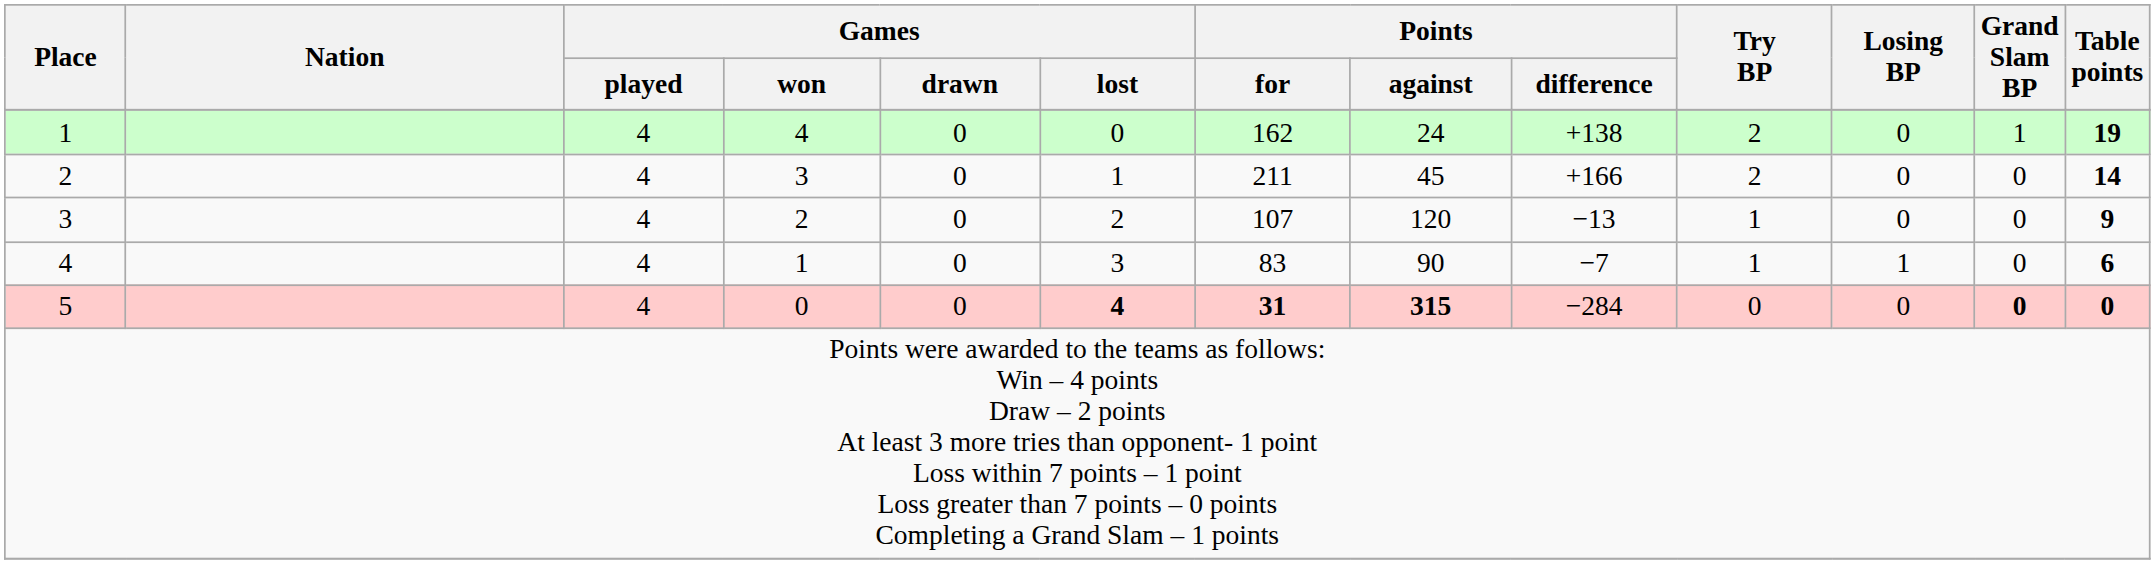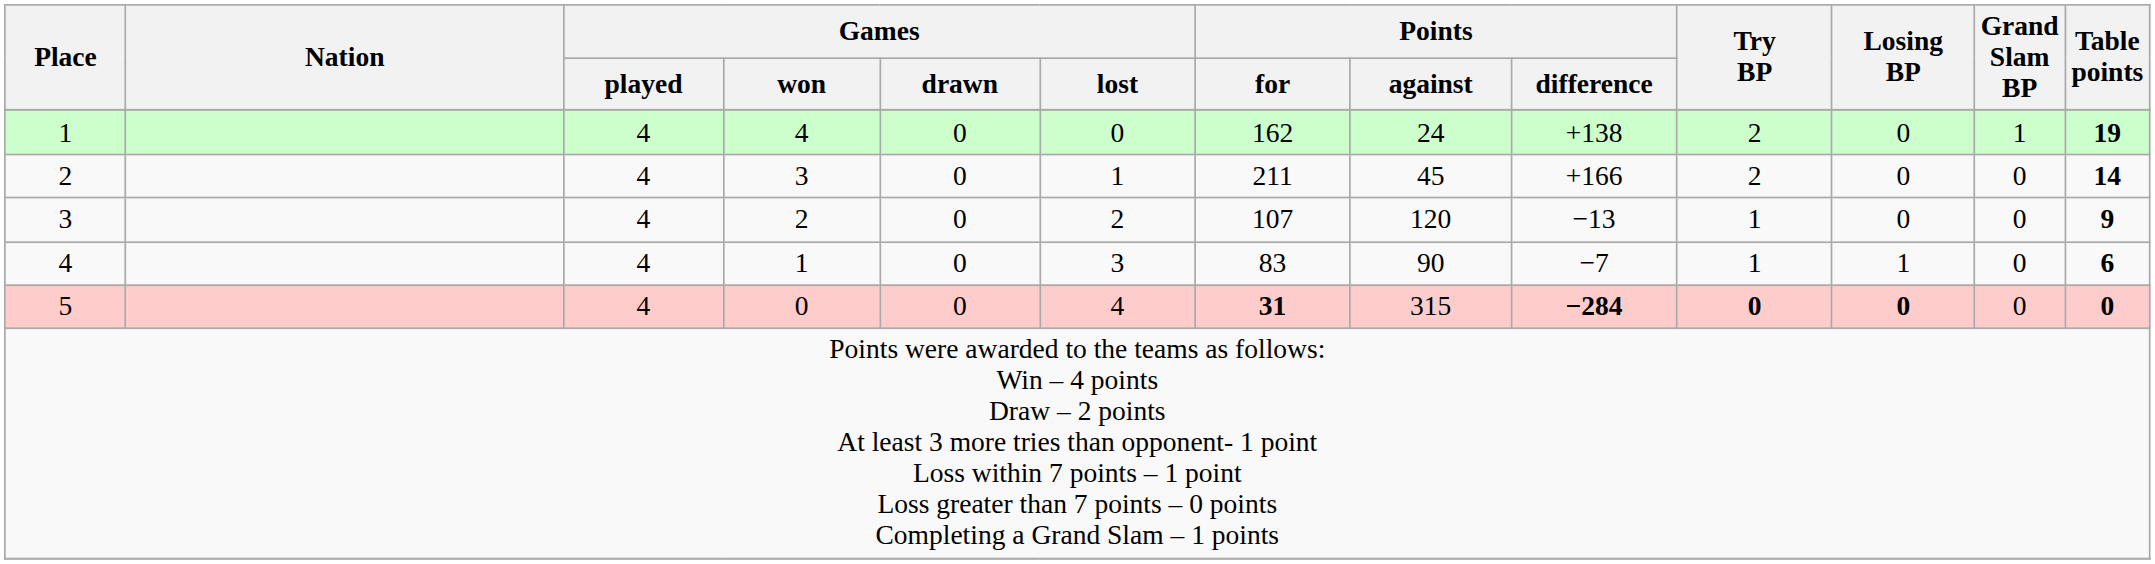(1117, 306) bold -> (1117, 306) normal
(1431, 306) bold -> (1431, 306) normal
(1594, 306) normal -> (1594, 306) bold
(1755, 306) normal -> (1755, 306) bold
(1903, 306) normal -> (1903, 306) bold
(2020, 306) bold -> (2020, 306) normal
